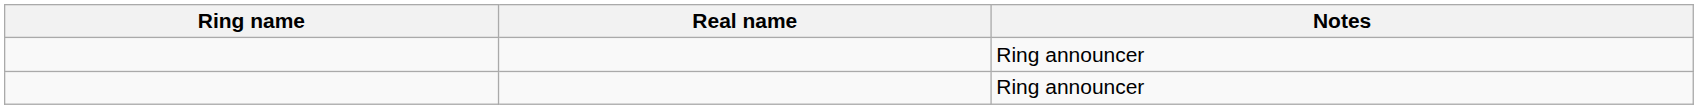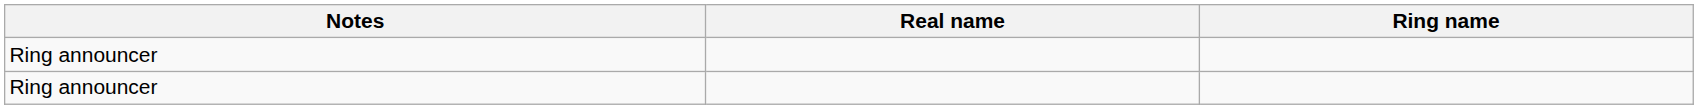columns swapped: (251, 21) <-> (1342, 21)
